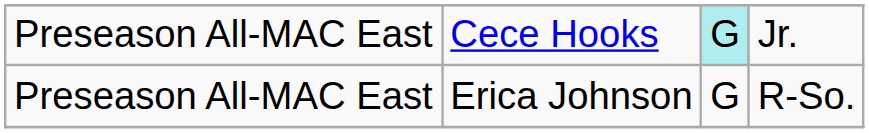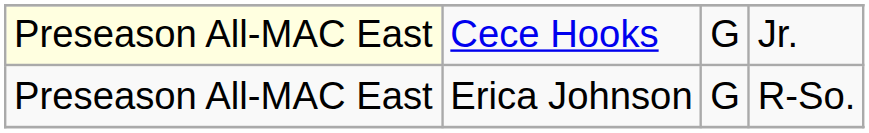(223, 34) no background -> (223, 34) lightyellow background
(725, 34) paleturquoise background -> (725, 34) no background
